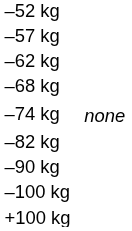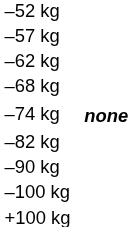(105, 116) normal -> (106, 116) bold
